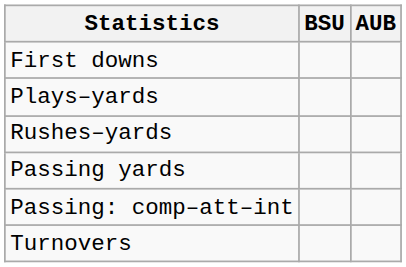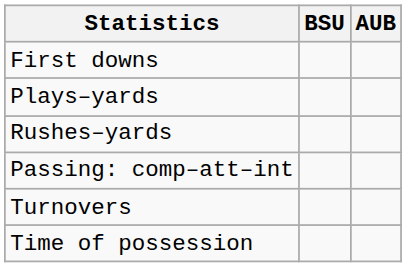- row: (98, 170)
+ row: (132, 244)
